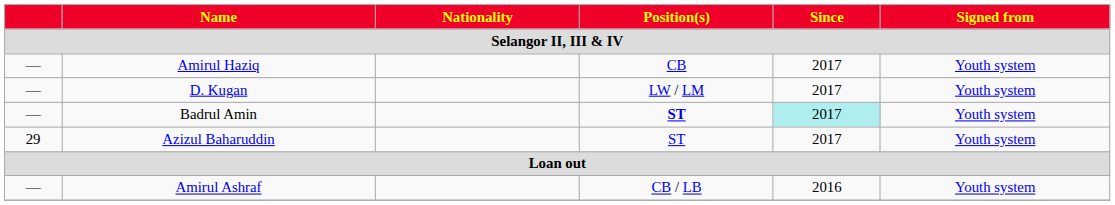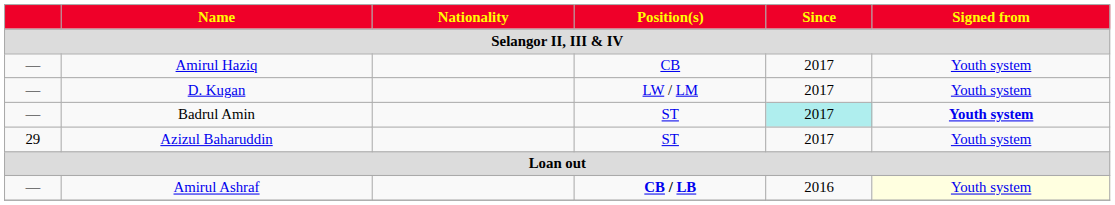(677, 114) bold -> (670, 114) normal
(995, 114) normal -> (991, 114) bold
(677, 188) normal -> (670, 188) bold
(995, 188) no background -> (991, 188) lightyellow background
